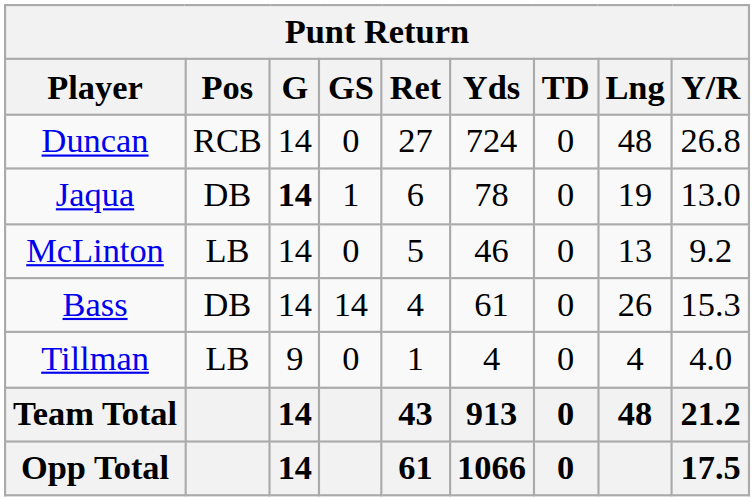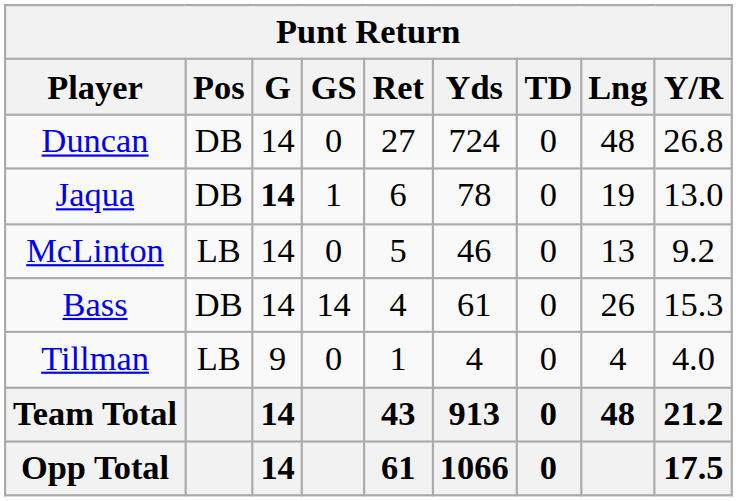(227, 140) RCB -> (219, 140) DB
